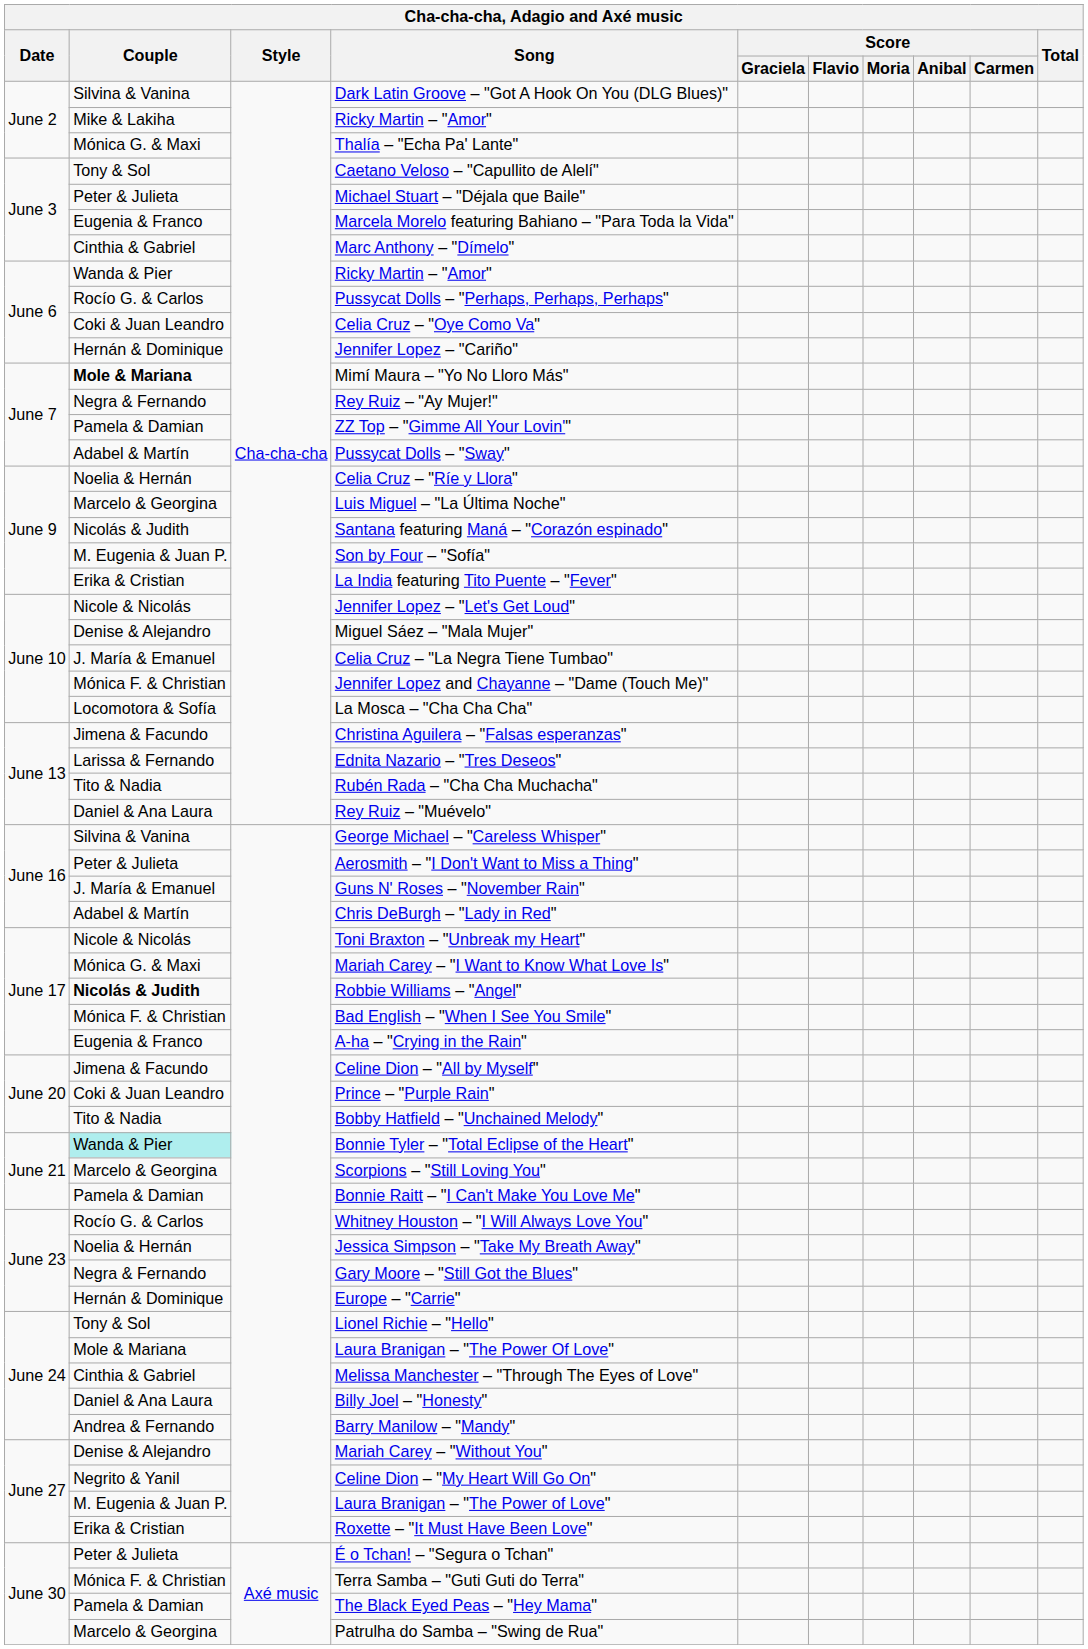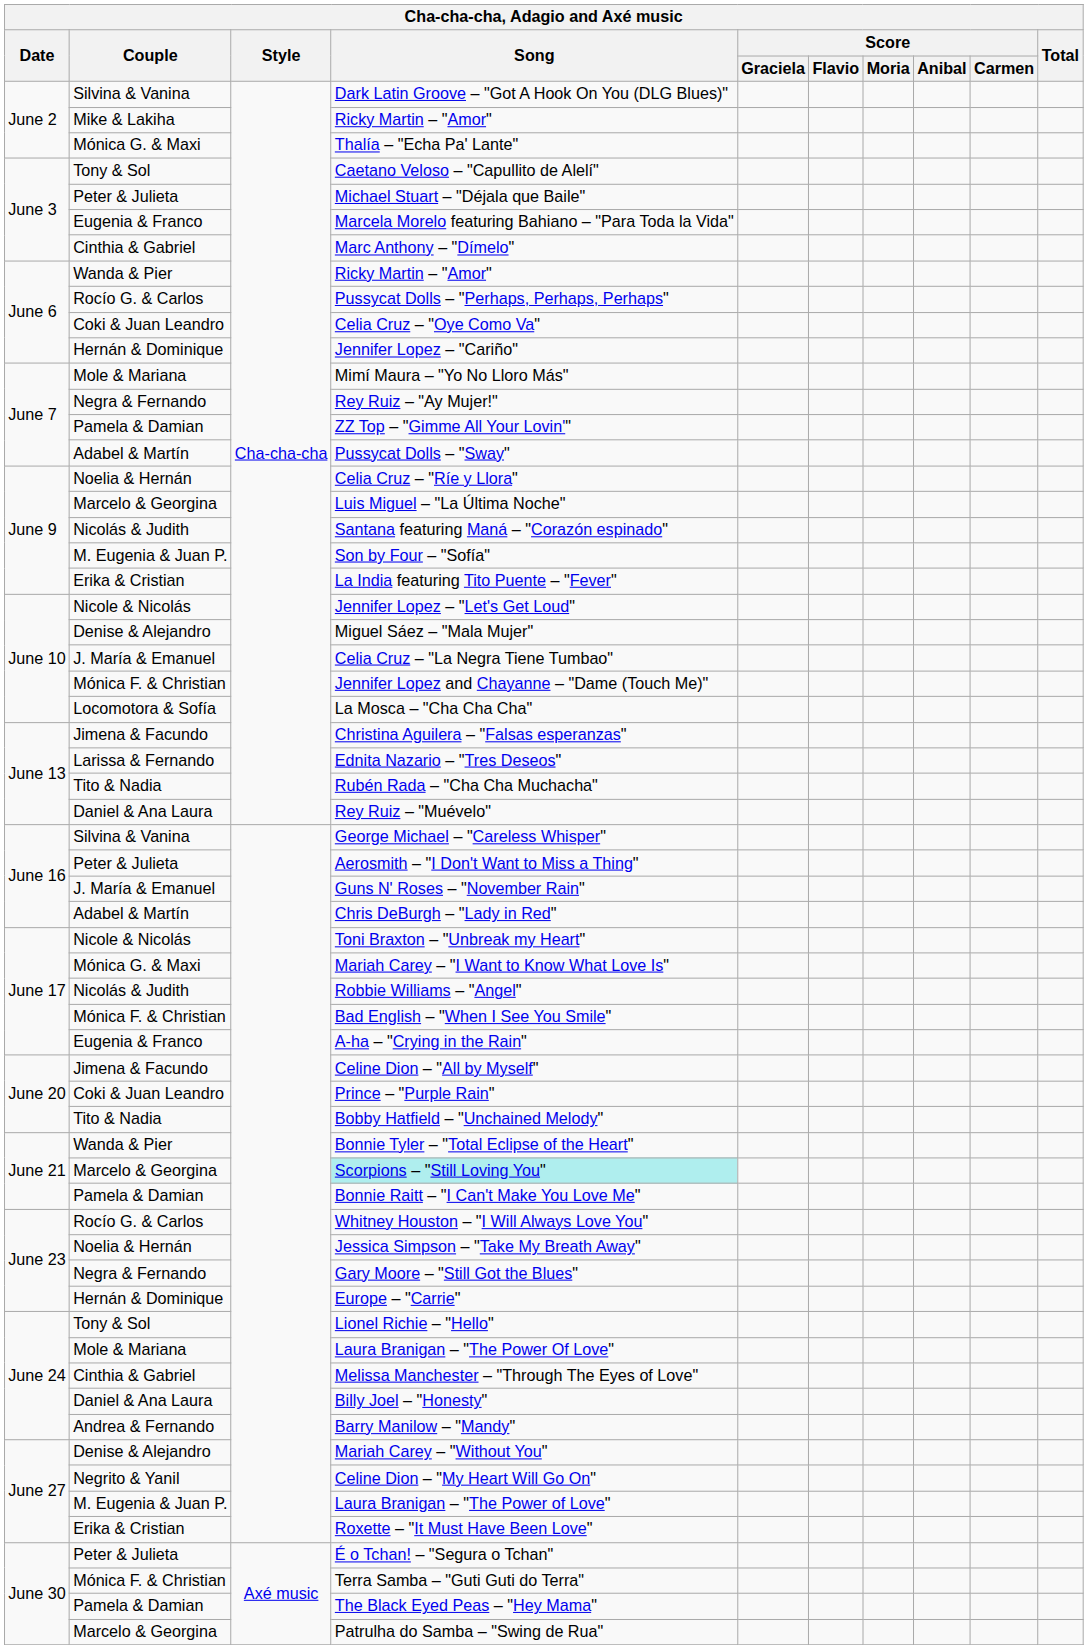(132, 376) bold -> (130, 376) normal
(136, 991) bold -> (131, 991) normal
(123, 1144) paleturquoise background -> (123, 1144) no background
(440, 1170) no background -> (440, 1170) paleturquoise background
